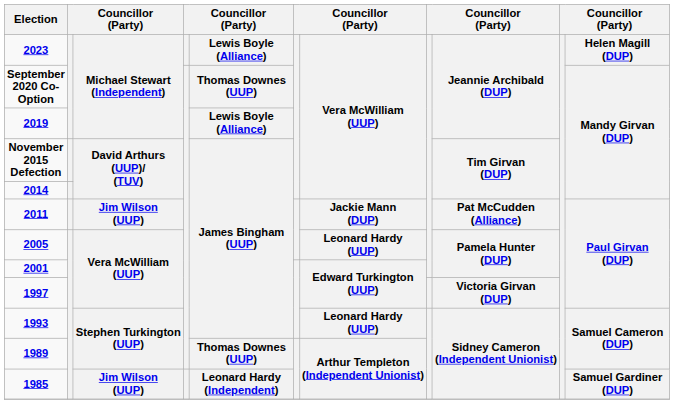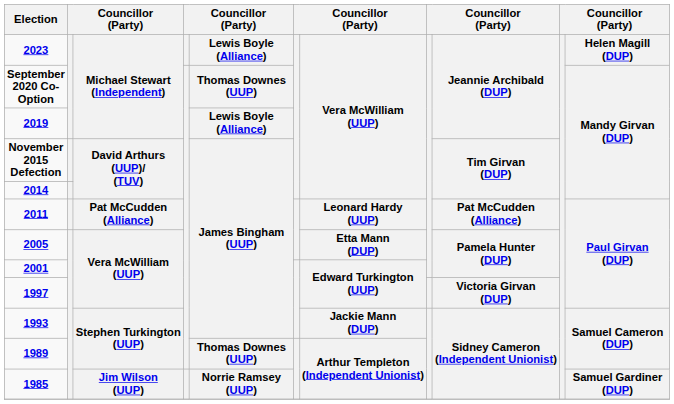(128, 214) Jim Wilson (UUP) -> (128, 214) Pat McCudden (Alliance)
(363, 214) Jackie Mann (DUP) -> (363, 214) Leonard Hardy (UUP)
(363, 244) Leonard Hardy (UUP) -> (363, 244) Etta Mann (DUP)
(363, 323) Leonard Hardy (UUP) -> (363, 323) Jackie Mann (DUP)
(241, 384) Leonard Hardy (Independent) -> (241, 384) Norrie Ramsey (UUP)
